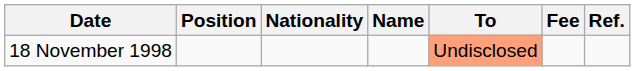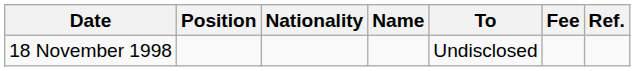(485, 50) lightsalmon background -> (485, 50) no background
